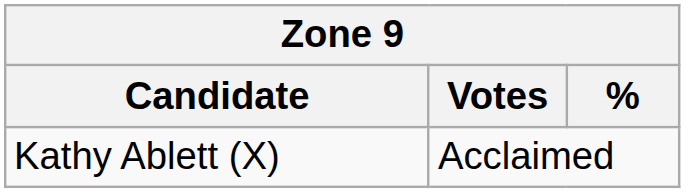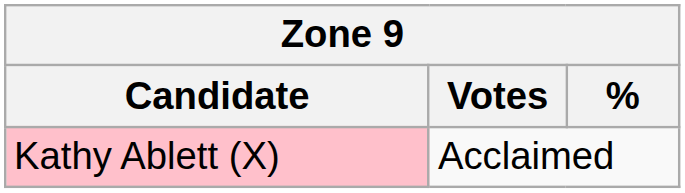(147, 156) no background -> (147, 156) pink background
